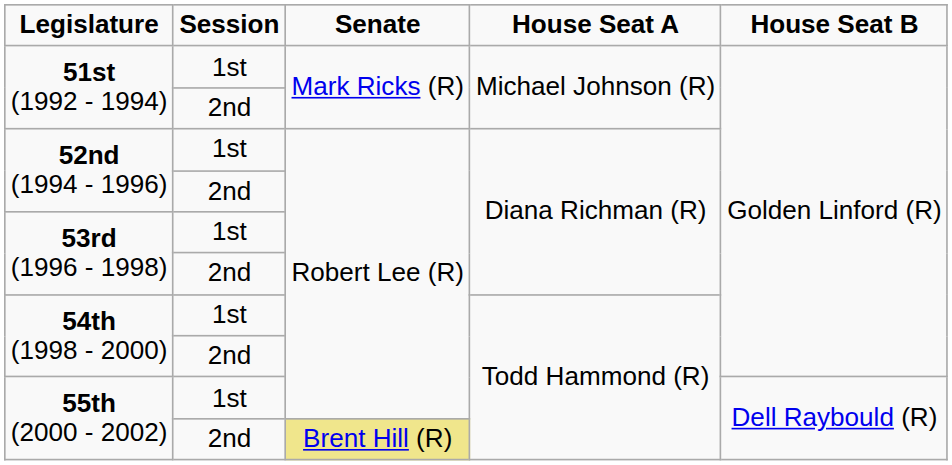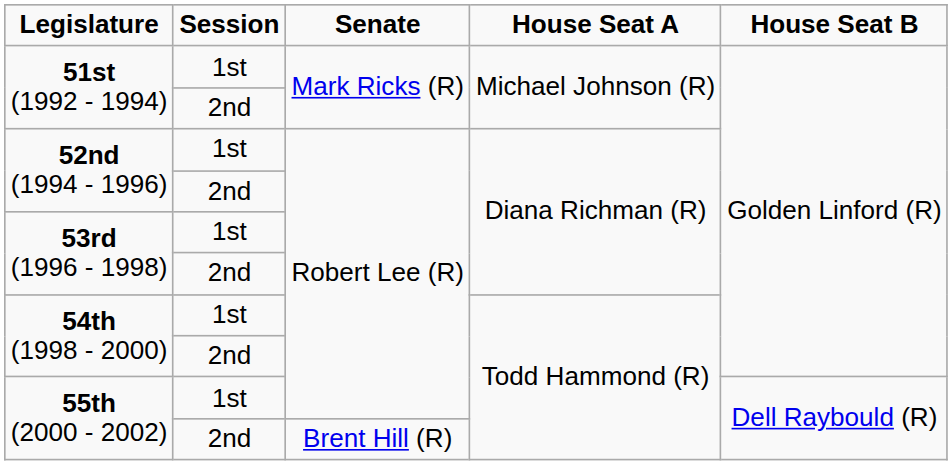(378, 438) khaki background -> (378, 438) no background
